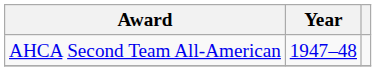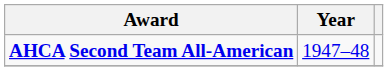(145, 50) normal -> (151, 50) bold
